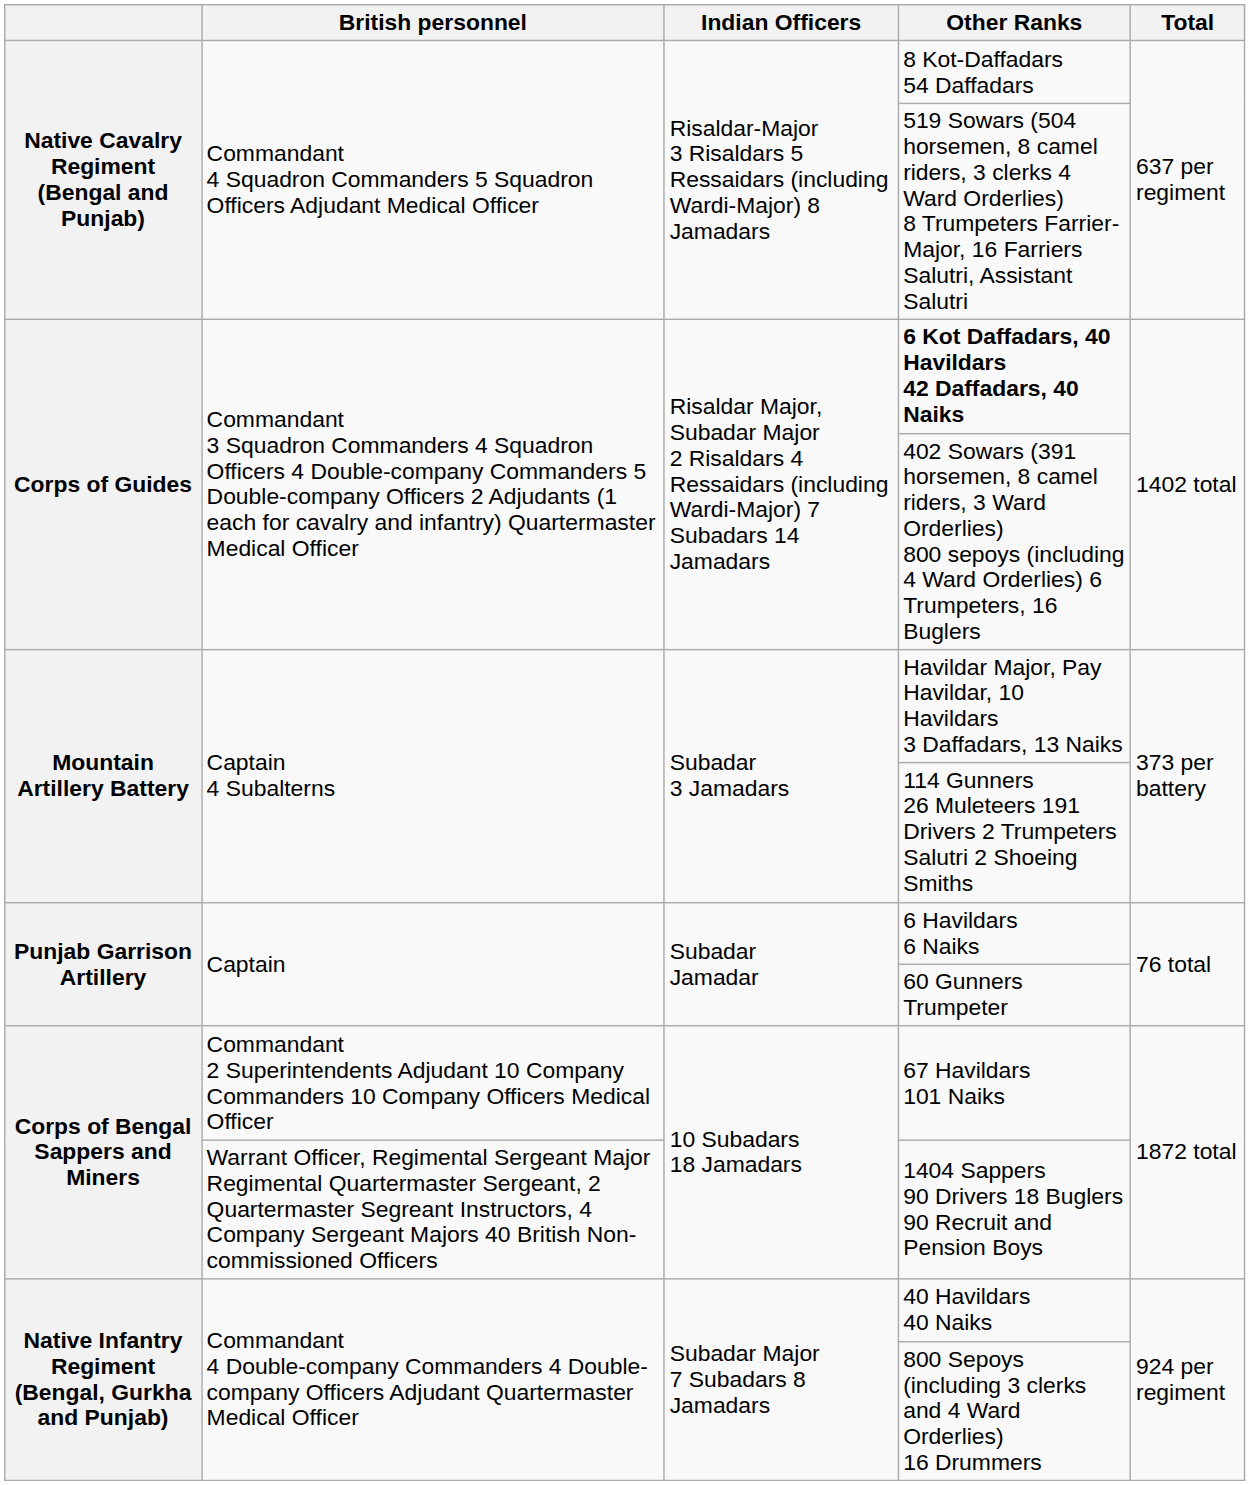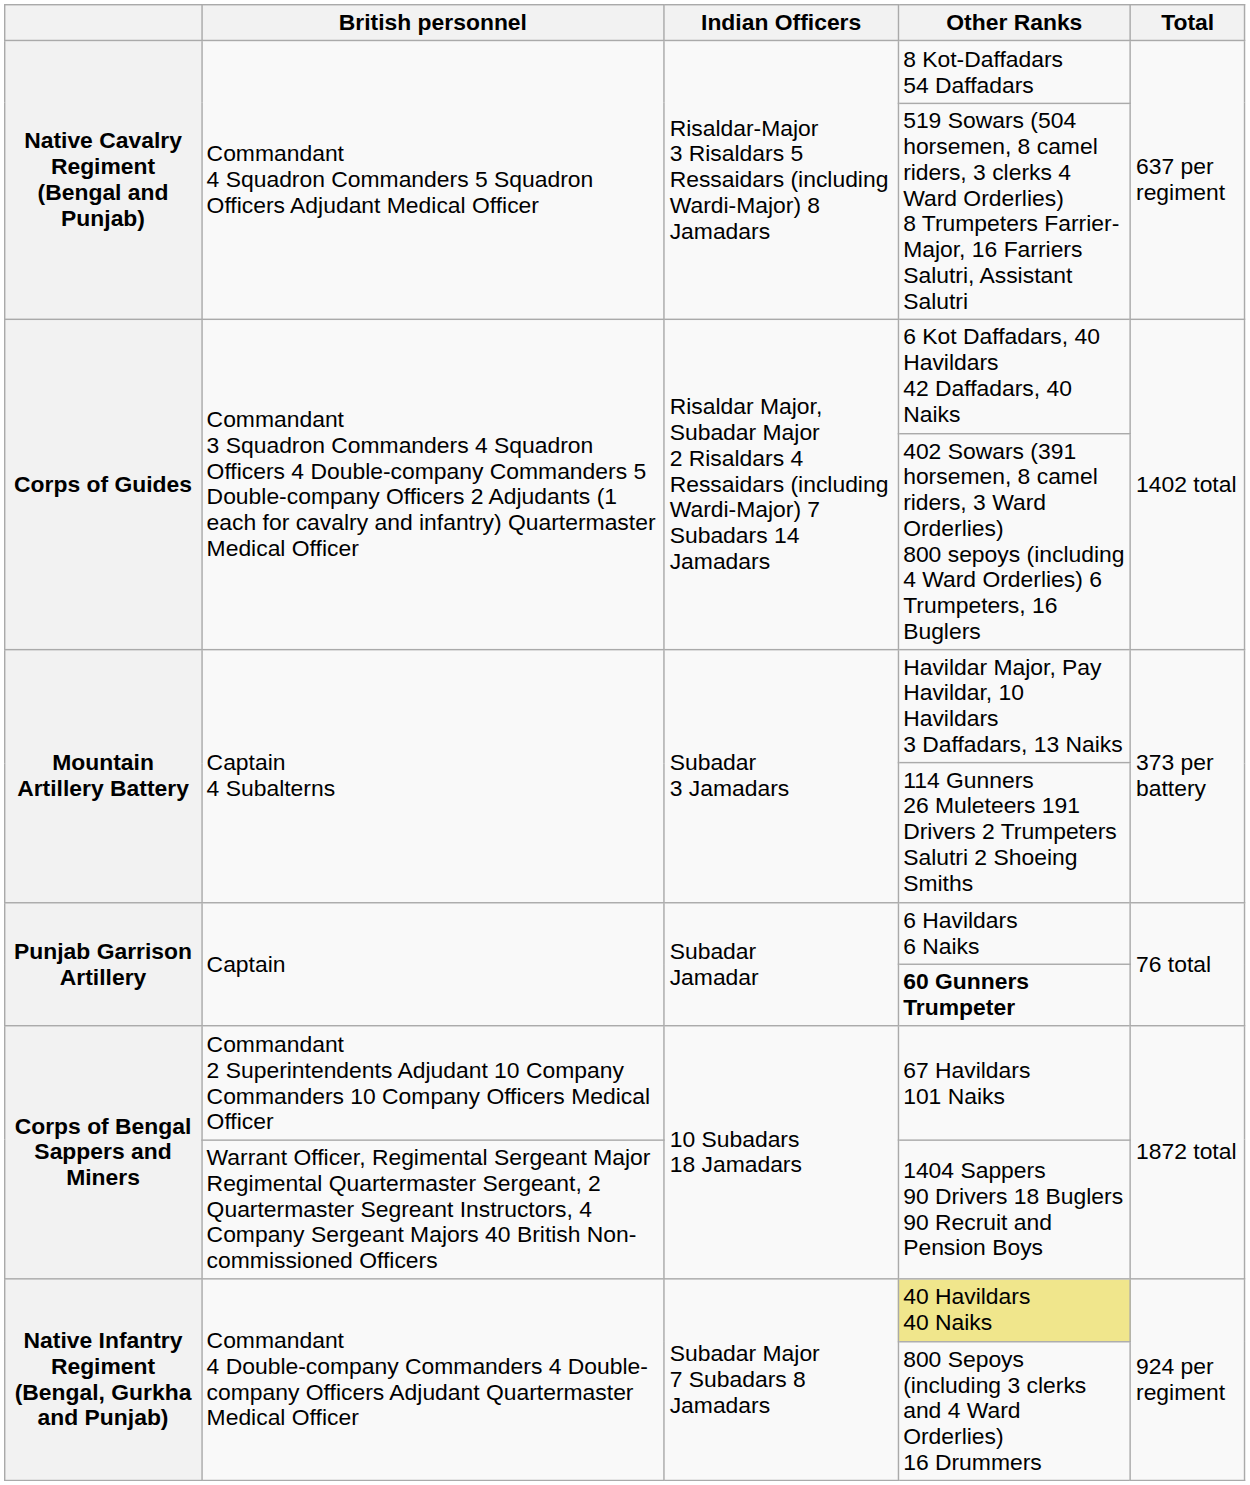(1007, 376) bold -> (1002, 376) normal
(963, 995) normal -> (966, 995) bold
(967, 1309) no background -> (967, 1309) khaki background
